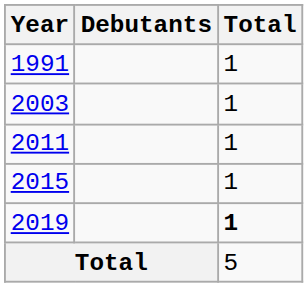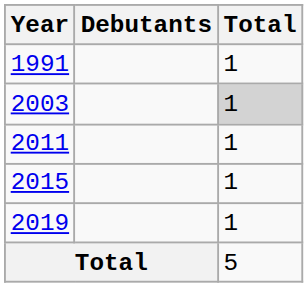(231, 104) no background -> (231, 104) lightgrey background
(231, 223) bold -> (231, 223) normal
